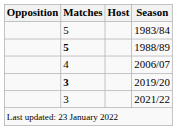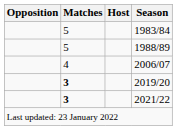(66, 47) bold -> (66, 47) normal
(66, 99) normal -> (66, 99) bold
